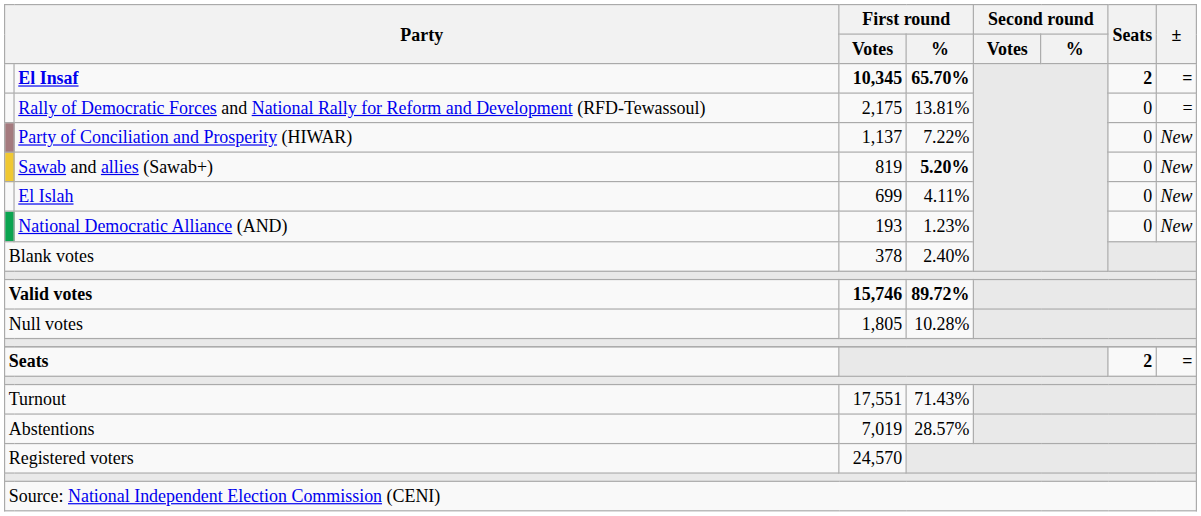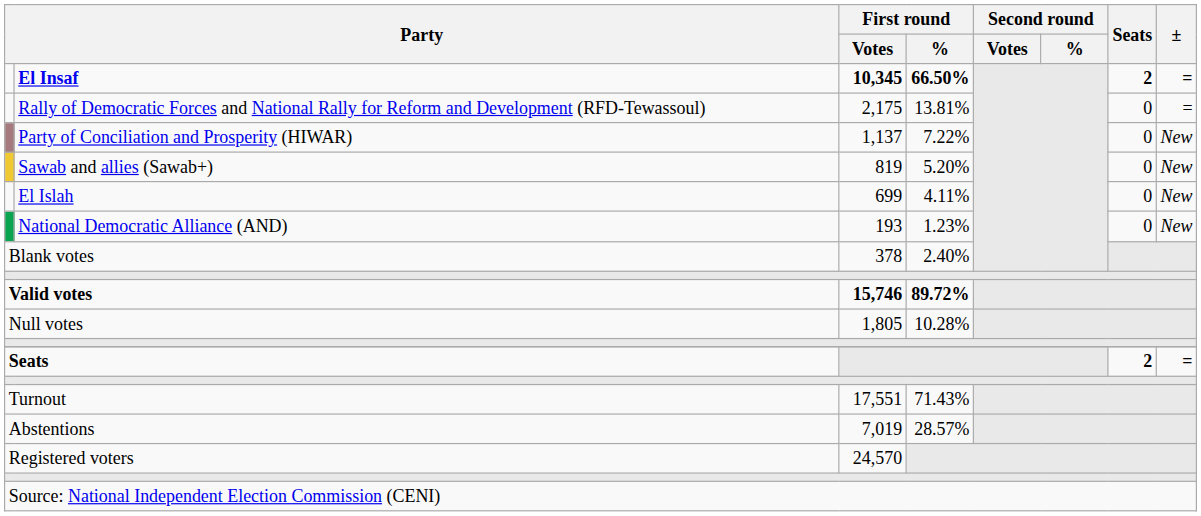(940, 78) 65.70% -> (940, 78) 66.50%
(945, 167) bold -> (946, 167) normal
